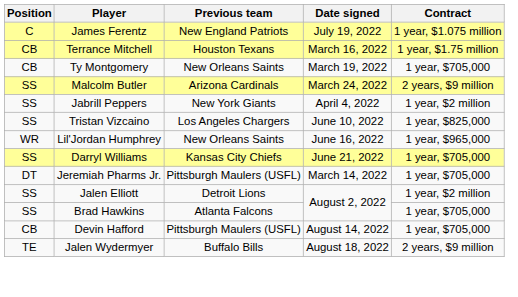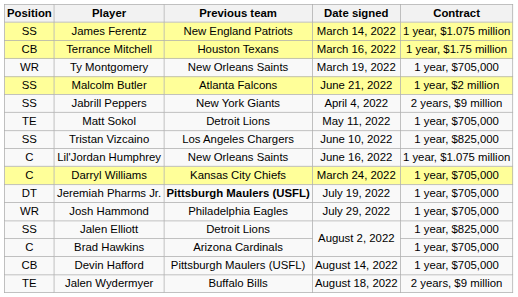(29, 31) C -> (29, 31) SS
(347, 31) July 19, 2022 -> (356, 31) March 14, 2022
(29, 67) CB -> (29, 67) WR
(234, 85) Arizona Cardinals -> (238, 85) Atlanta Falcons
(347, 85) March 24, 2022 -> (356, 85) June 21, 2022
(448, 85) 2 years, $9 million -> (457, 85) 1 year, $2 million
(448, 103) 1 year, $2 million -> (457, 103) 2 years, $9 million
+ row: (109, 121)
(29, 139) WR -> (29, 157) C
(448, 139) 1 year, $965,000 -> (457, 157) 1 year, $1.075 million
(29, 157) SS -> (29, 175) C
(348, 157) June 21, 2022 -> (356, 175) March 24, 2022
(234, 175) normal -> (238, 193) bold
(347, 175) March 14, 2022 -> (356, 193) July 19, 2022
+ row: (109, 211)
(448, 193) 1 year, $2 million -> (457, 229) 1 year, $825,000
(29, 211) SS -> (29, 247) C
(234, 211) Atlanta Falcons -> (238, 247) Arizona Cardinals
